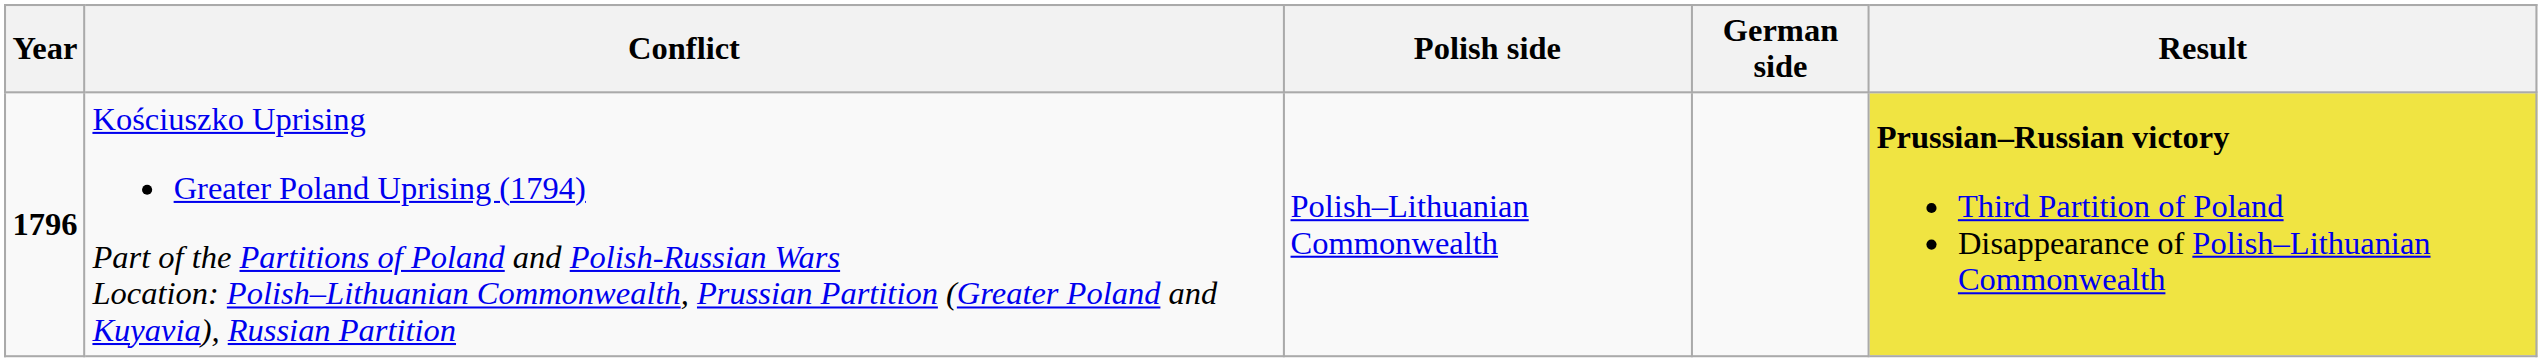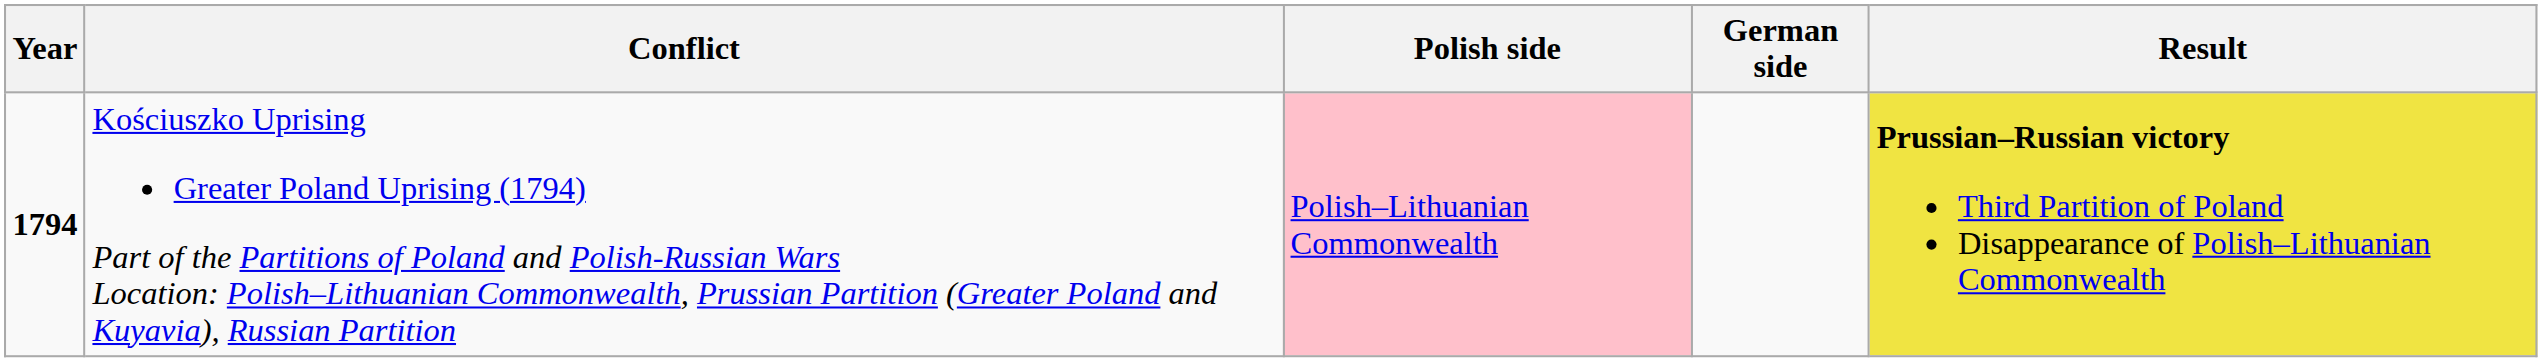(45, 223) 1796 -> (45, 223) 1794
(1410, 223) no background -> (1410, 223) pink background
